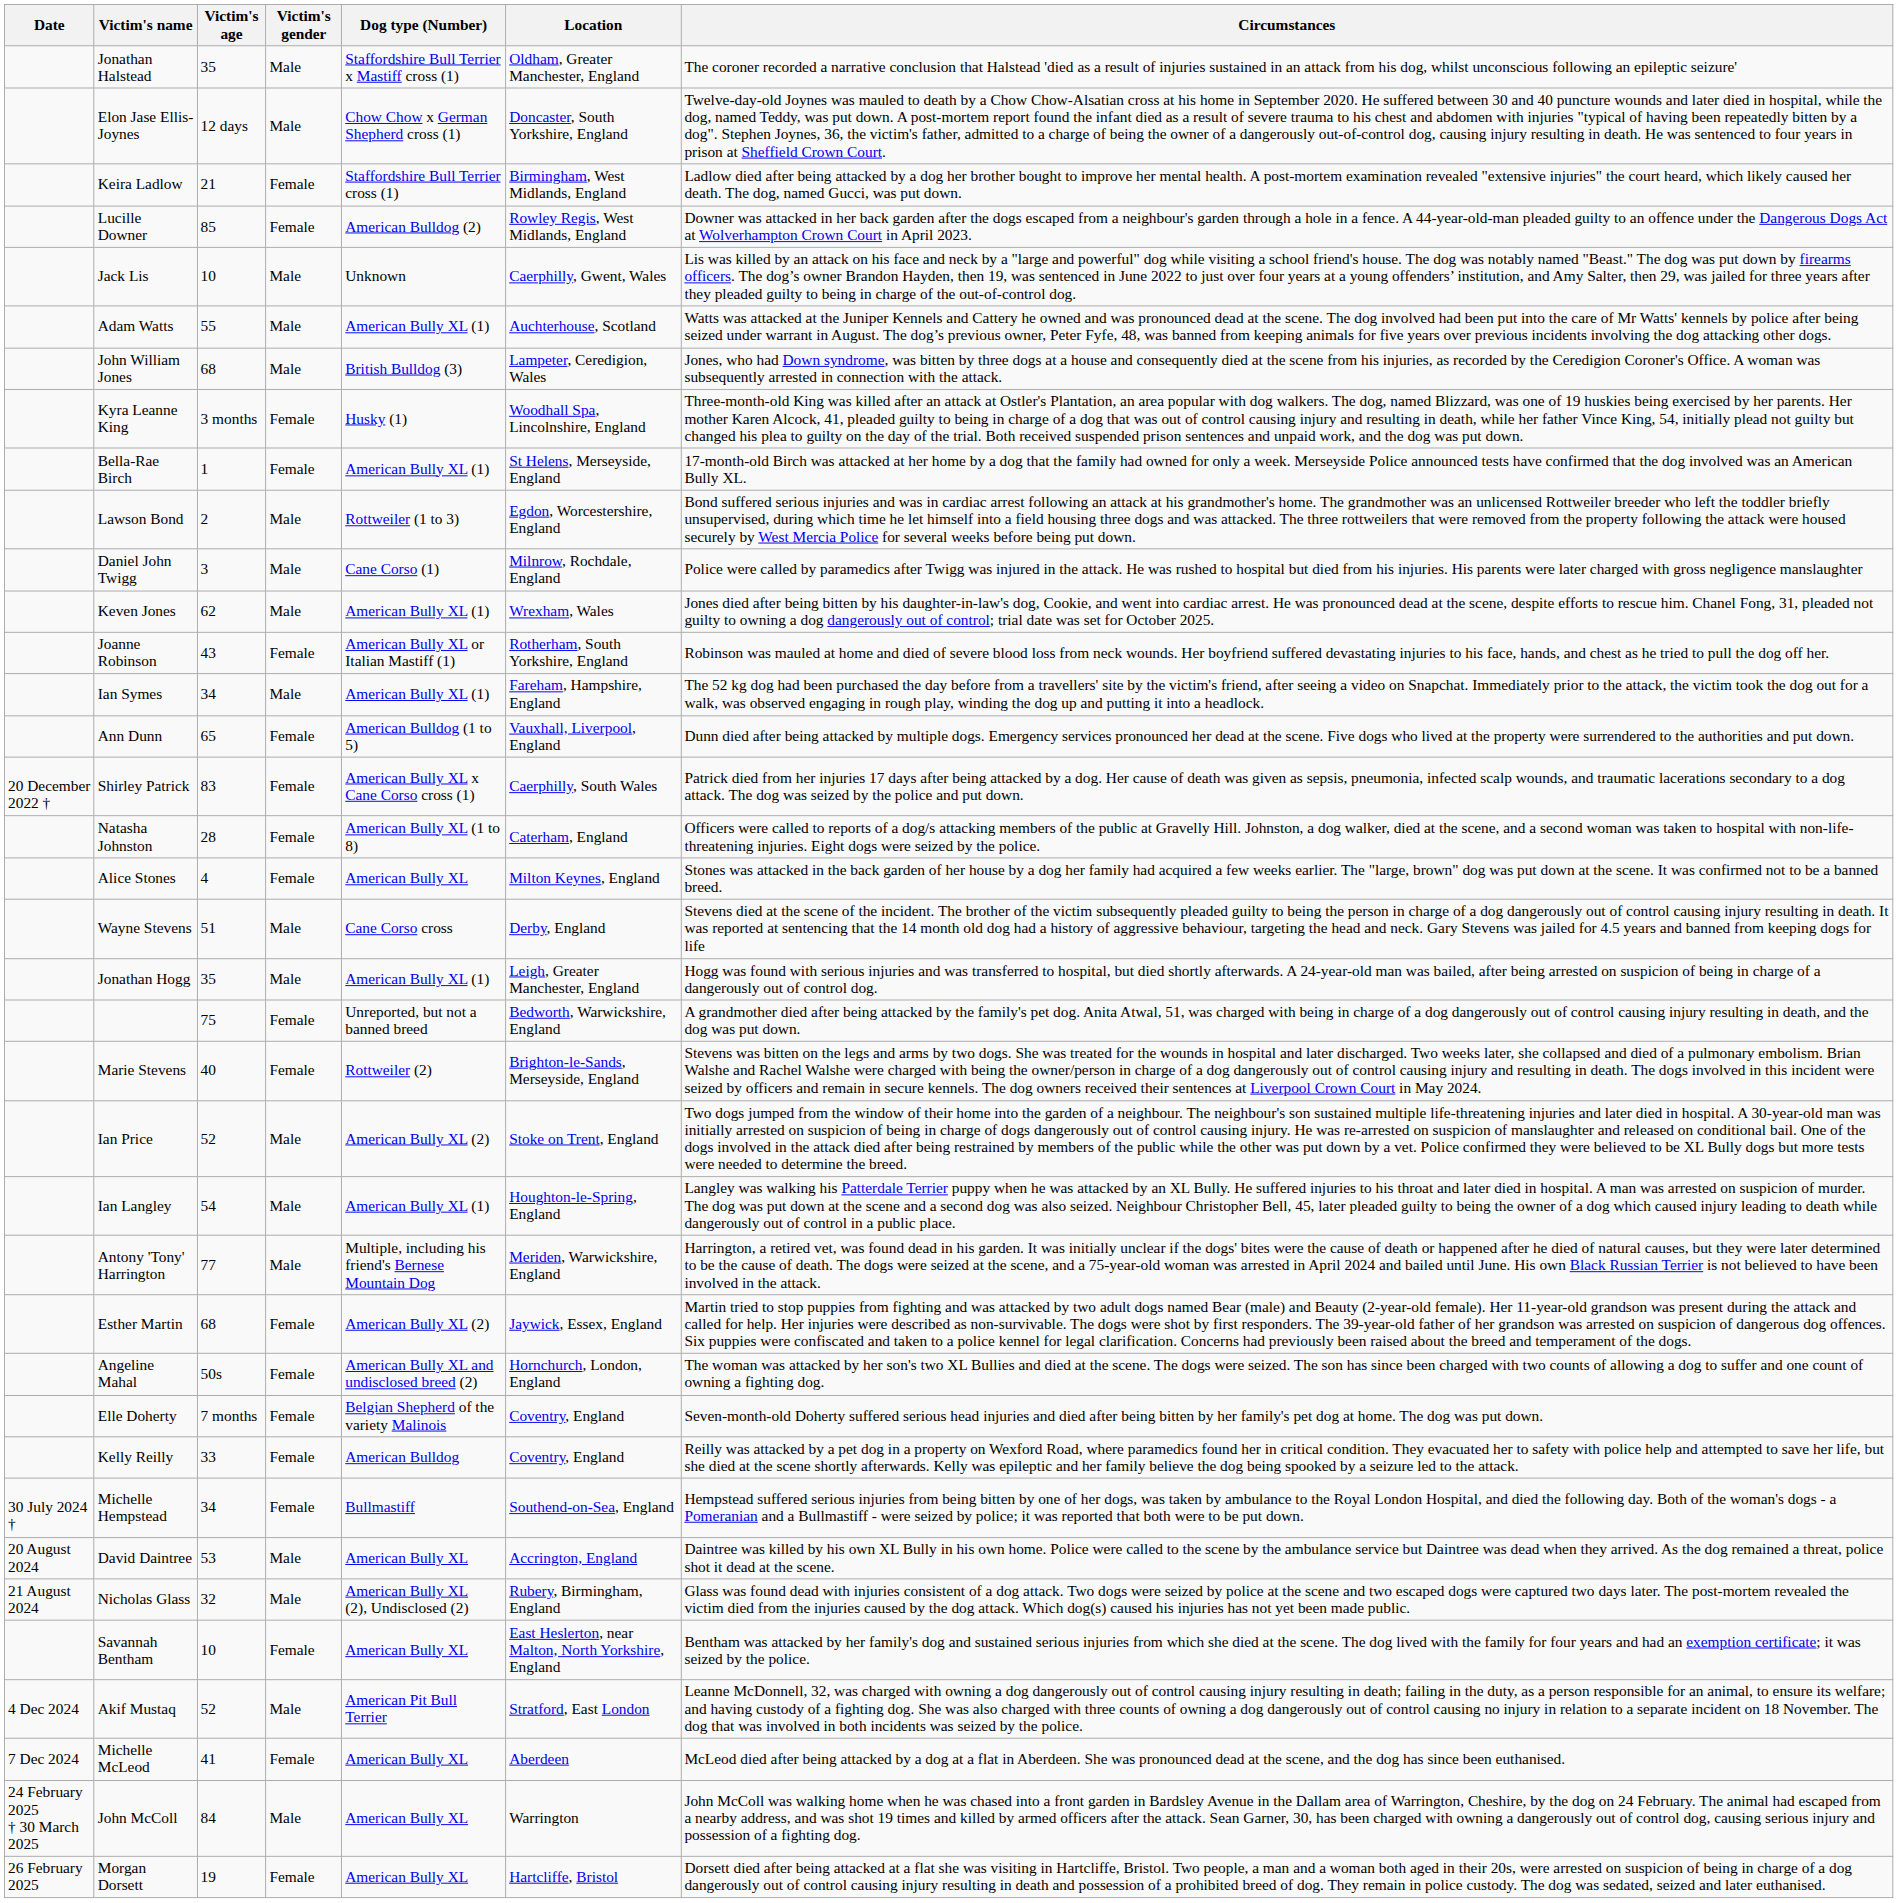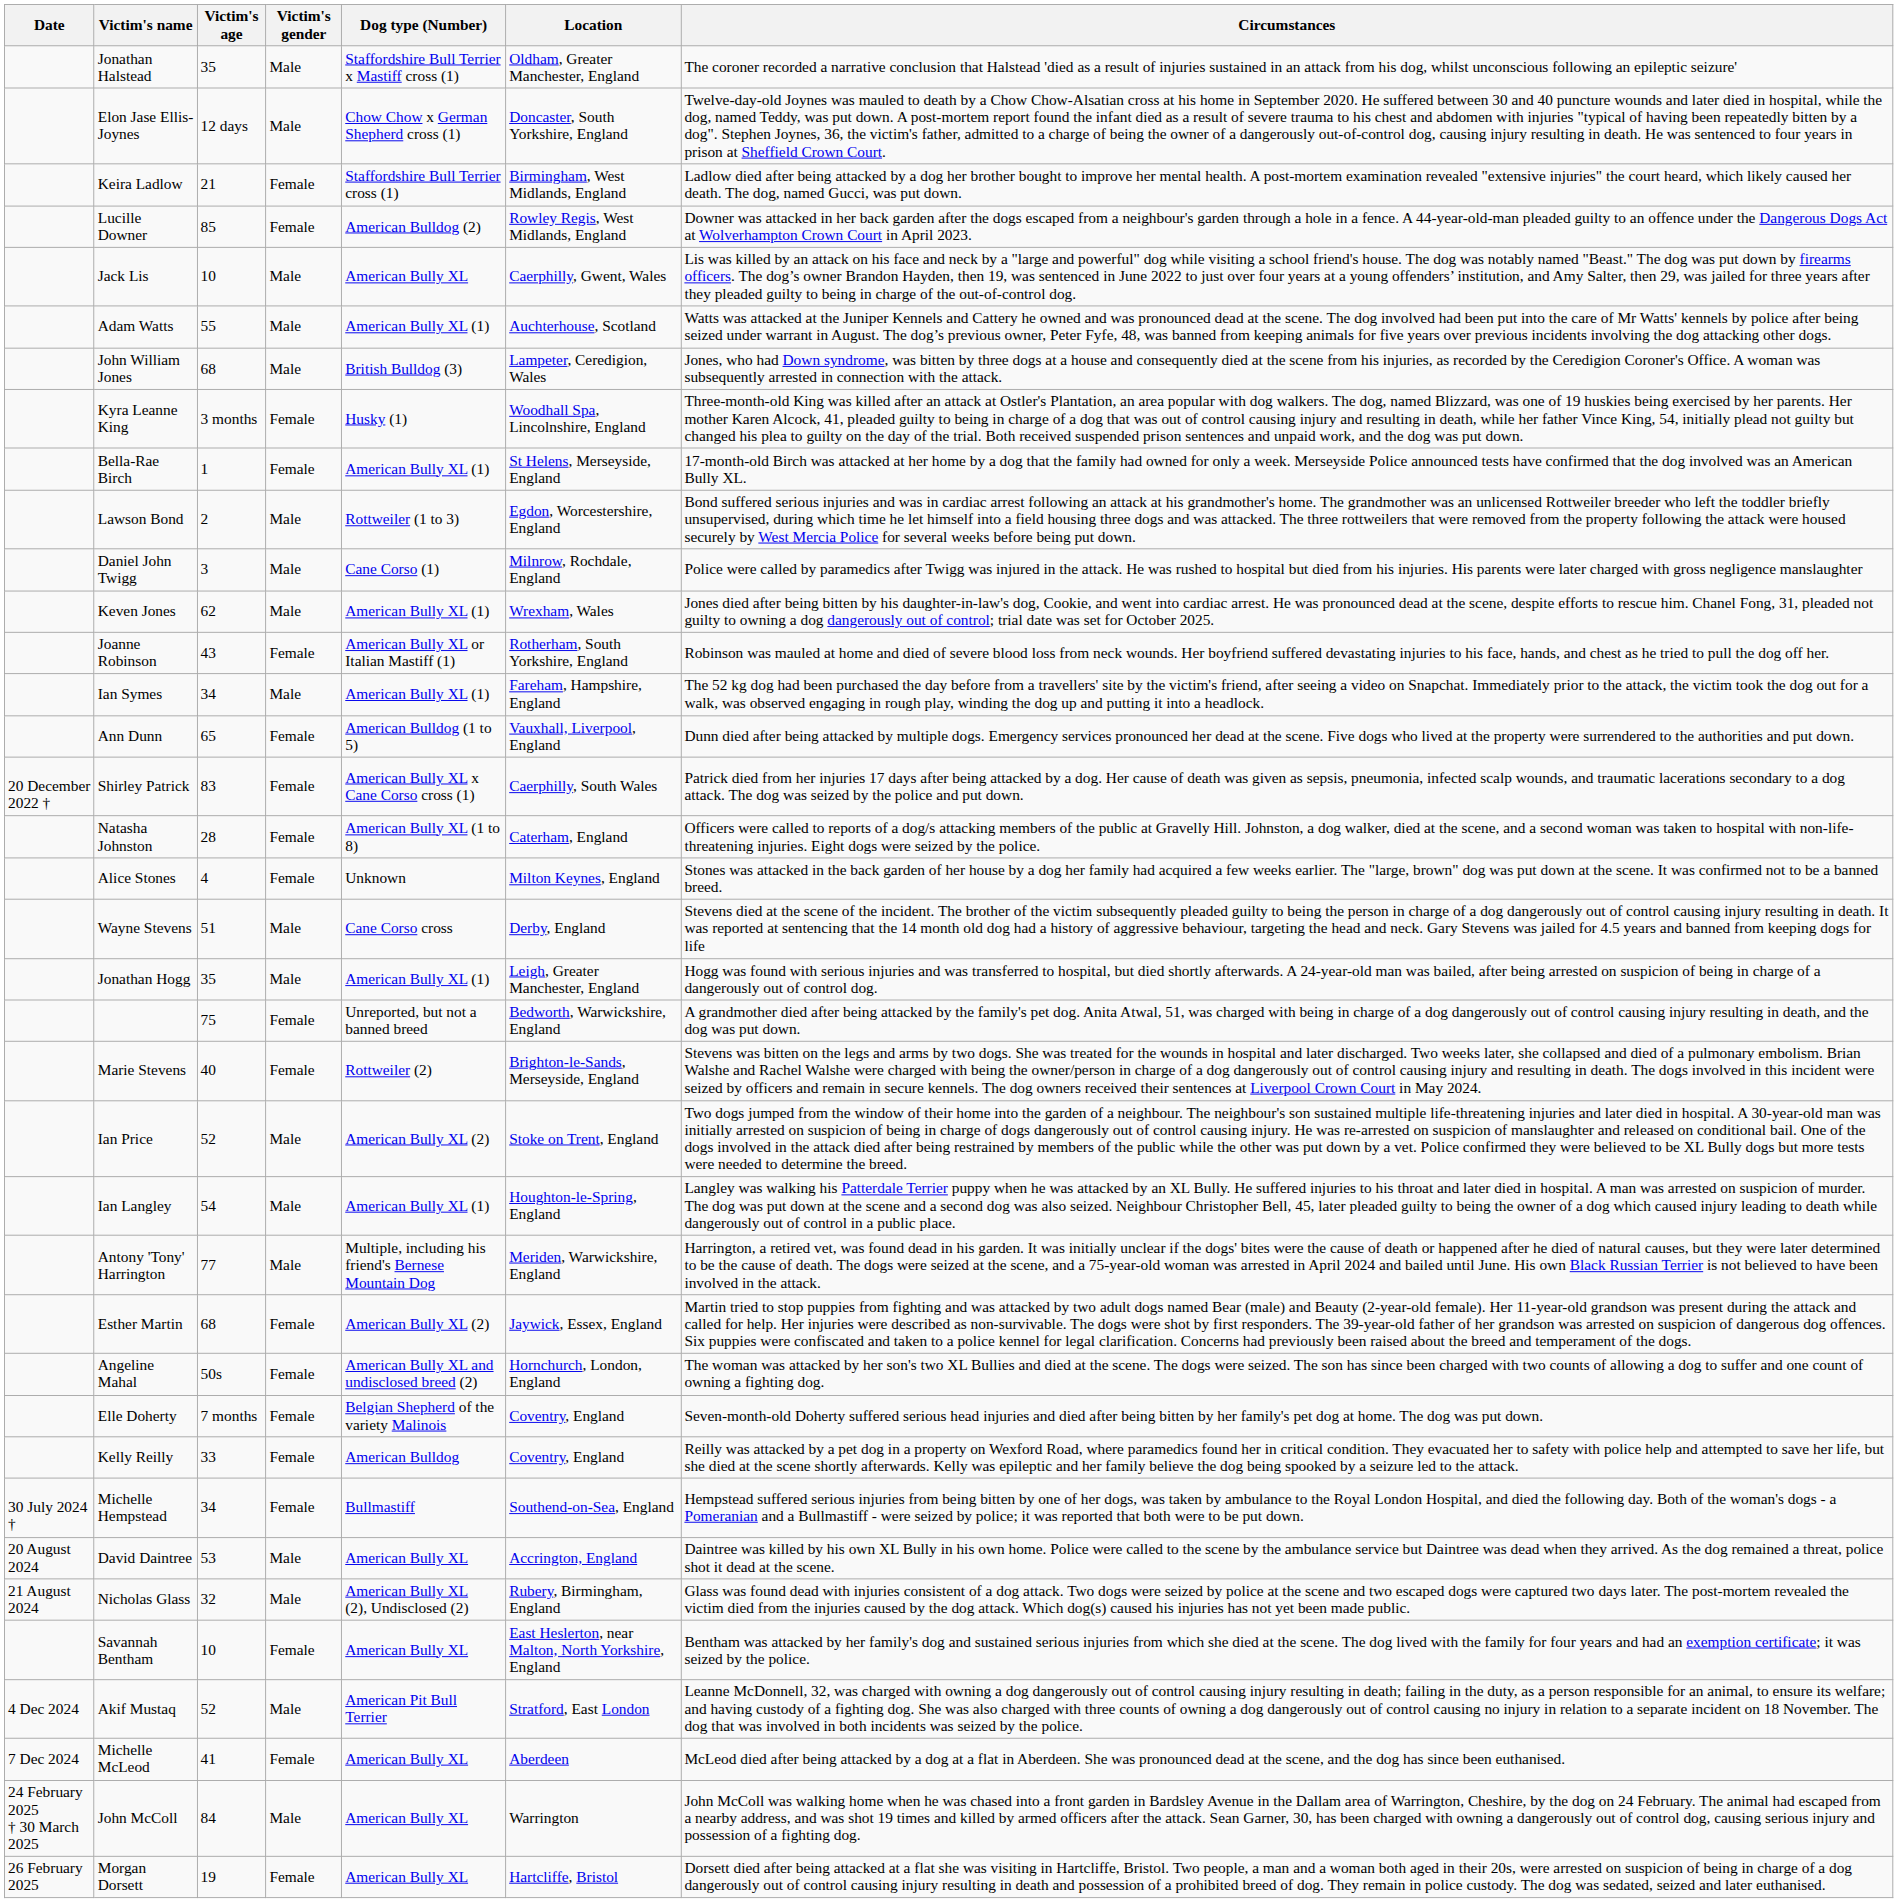(376, 276) Unknown -> (407, 276) American Bully XL
(407, 878) American Bully XL -> (376, 878) Unknown
